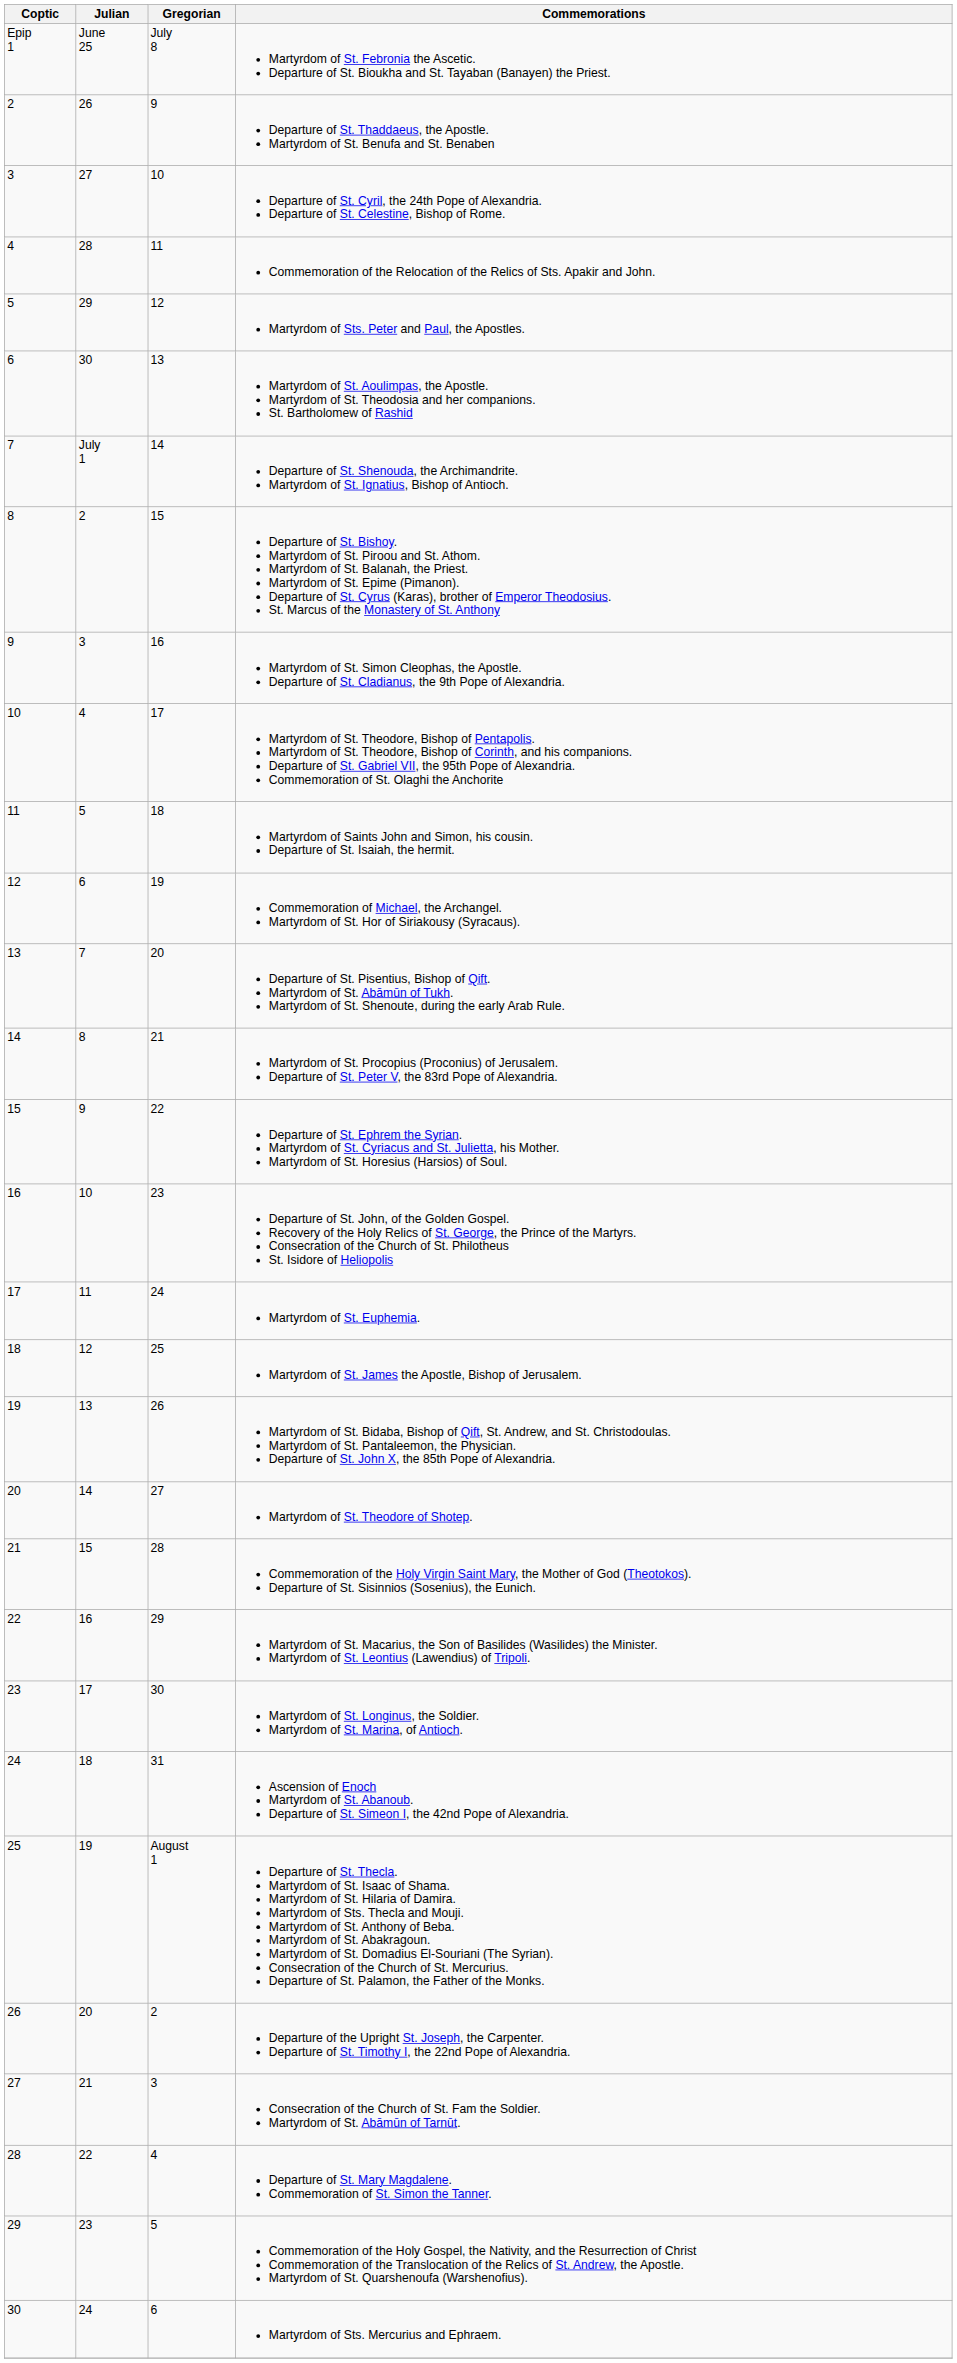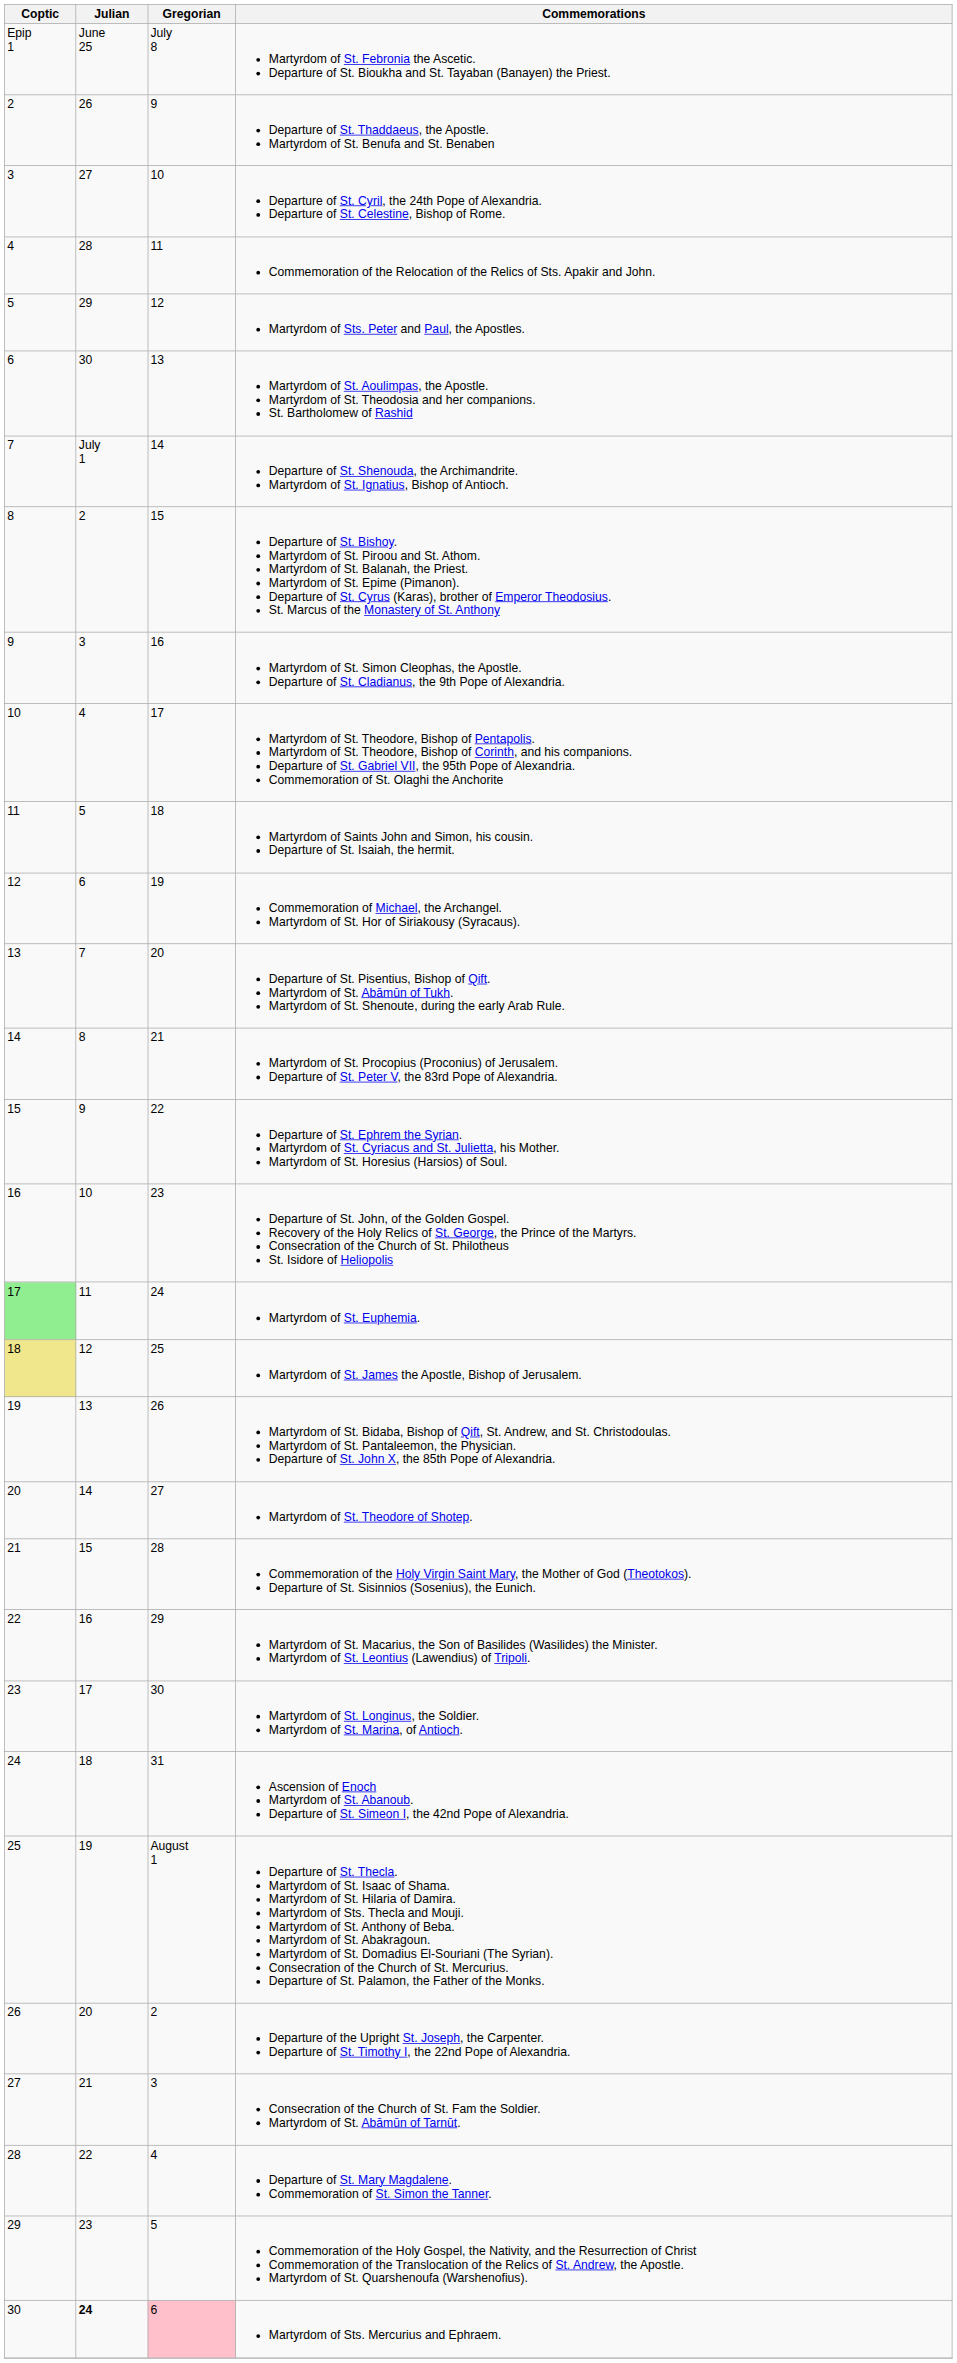(14, 1291) no background -> (14, 1291) lightgreen background
(14, 1349) no background -> (14, 1349) khaki background
(86, 2310) normal -> (86, 2310) bold
(154, 2310) no background -> (154, 2310) pink background
